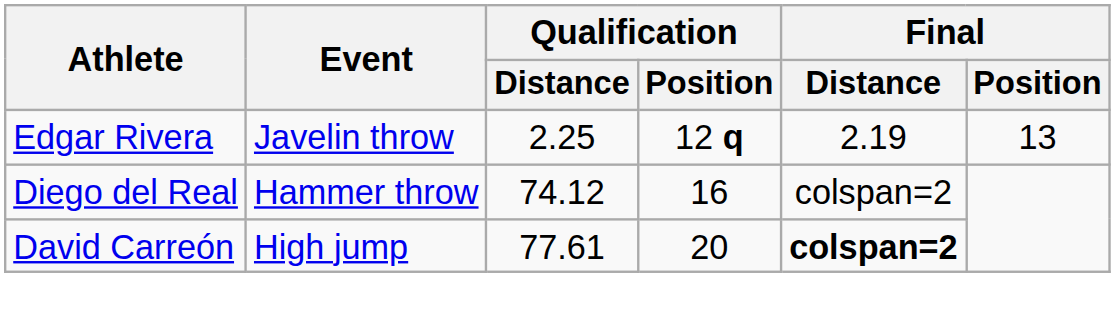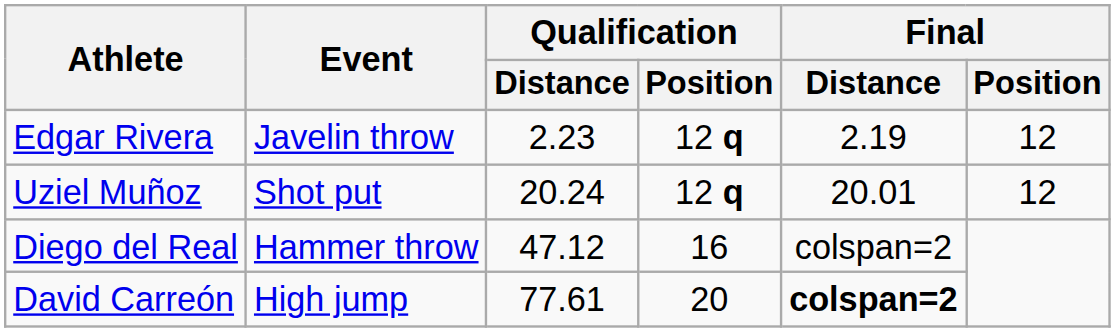(562, 138) 2.25 -> (562, 138) 2.23
(1037, 138) 13 -> (1037, 138) 12
+ row: (107, 192)
(562, 192) 74.12 -> (562, 246) 47.12
